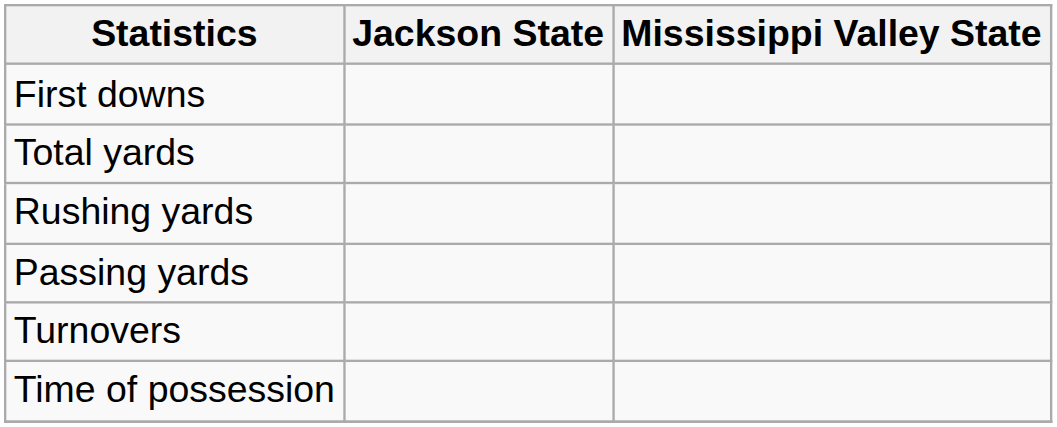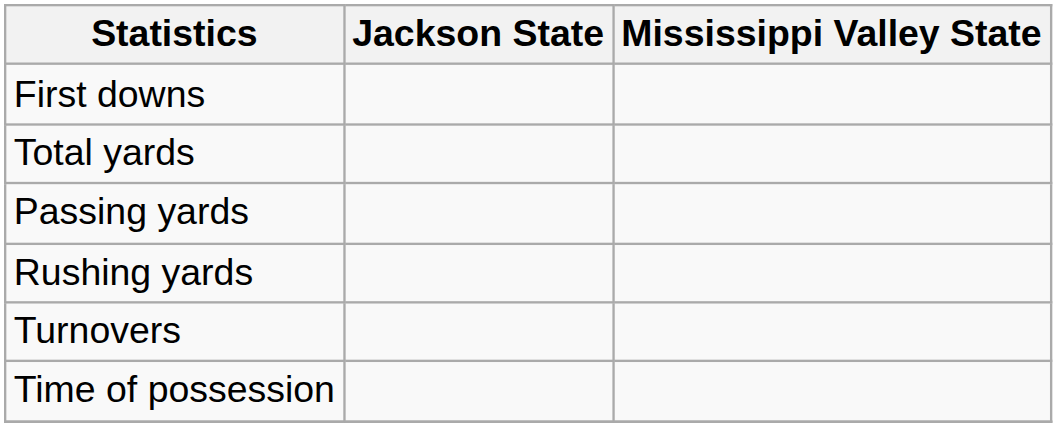rows swapped: (133, 212) <-> (131, 271)
